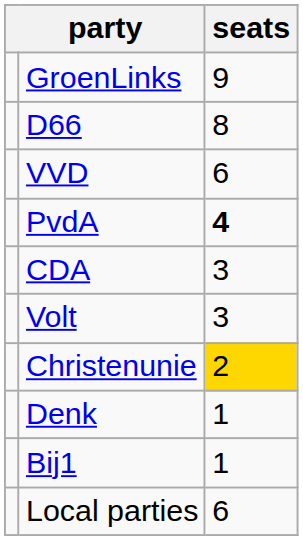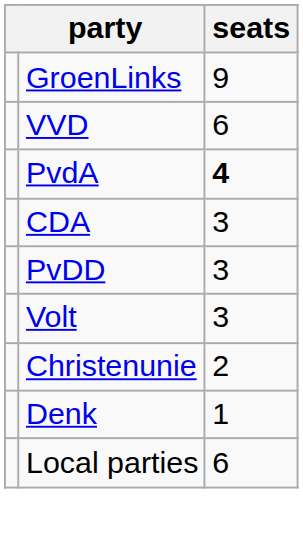- row: (54, 125)
+ row: (66, 269)
(221, 366) gold background -> (221, 366) no background
- row: (51, 462)
